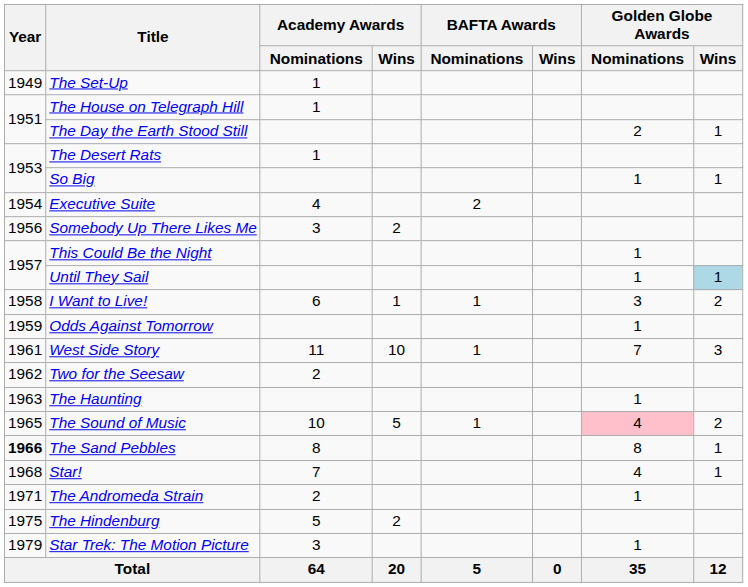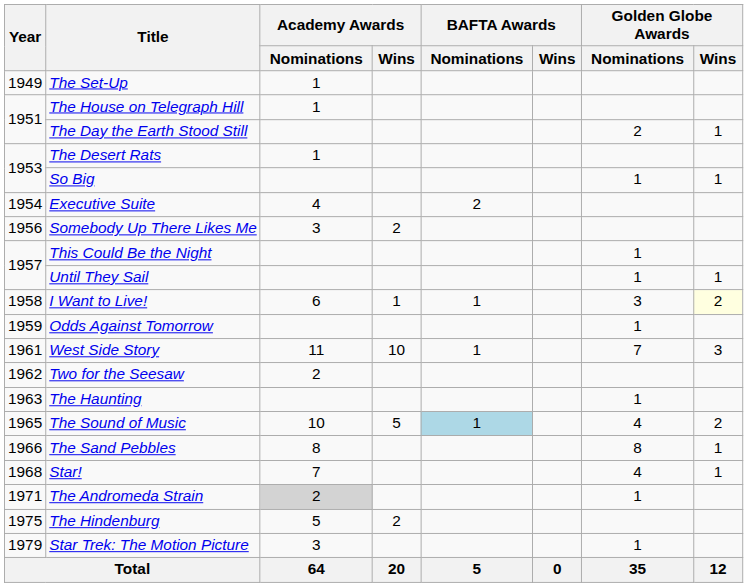(718, 277) lightblue background -> (718, 277) no background
(718, 301) no background -> (718, 301) lightyellow background
(477, 423) no background -> (477, 423) lightblue background
(638, 423) pink background -> (638, 423) no background
(25, 448) bold -> (25, 448) normal
(316, 496) no background -> (316, 496) lightgrey background
